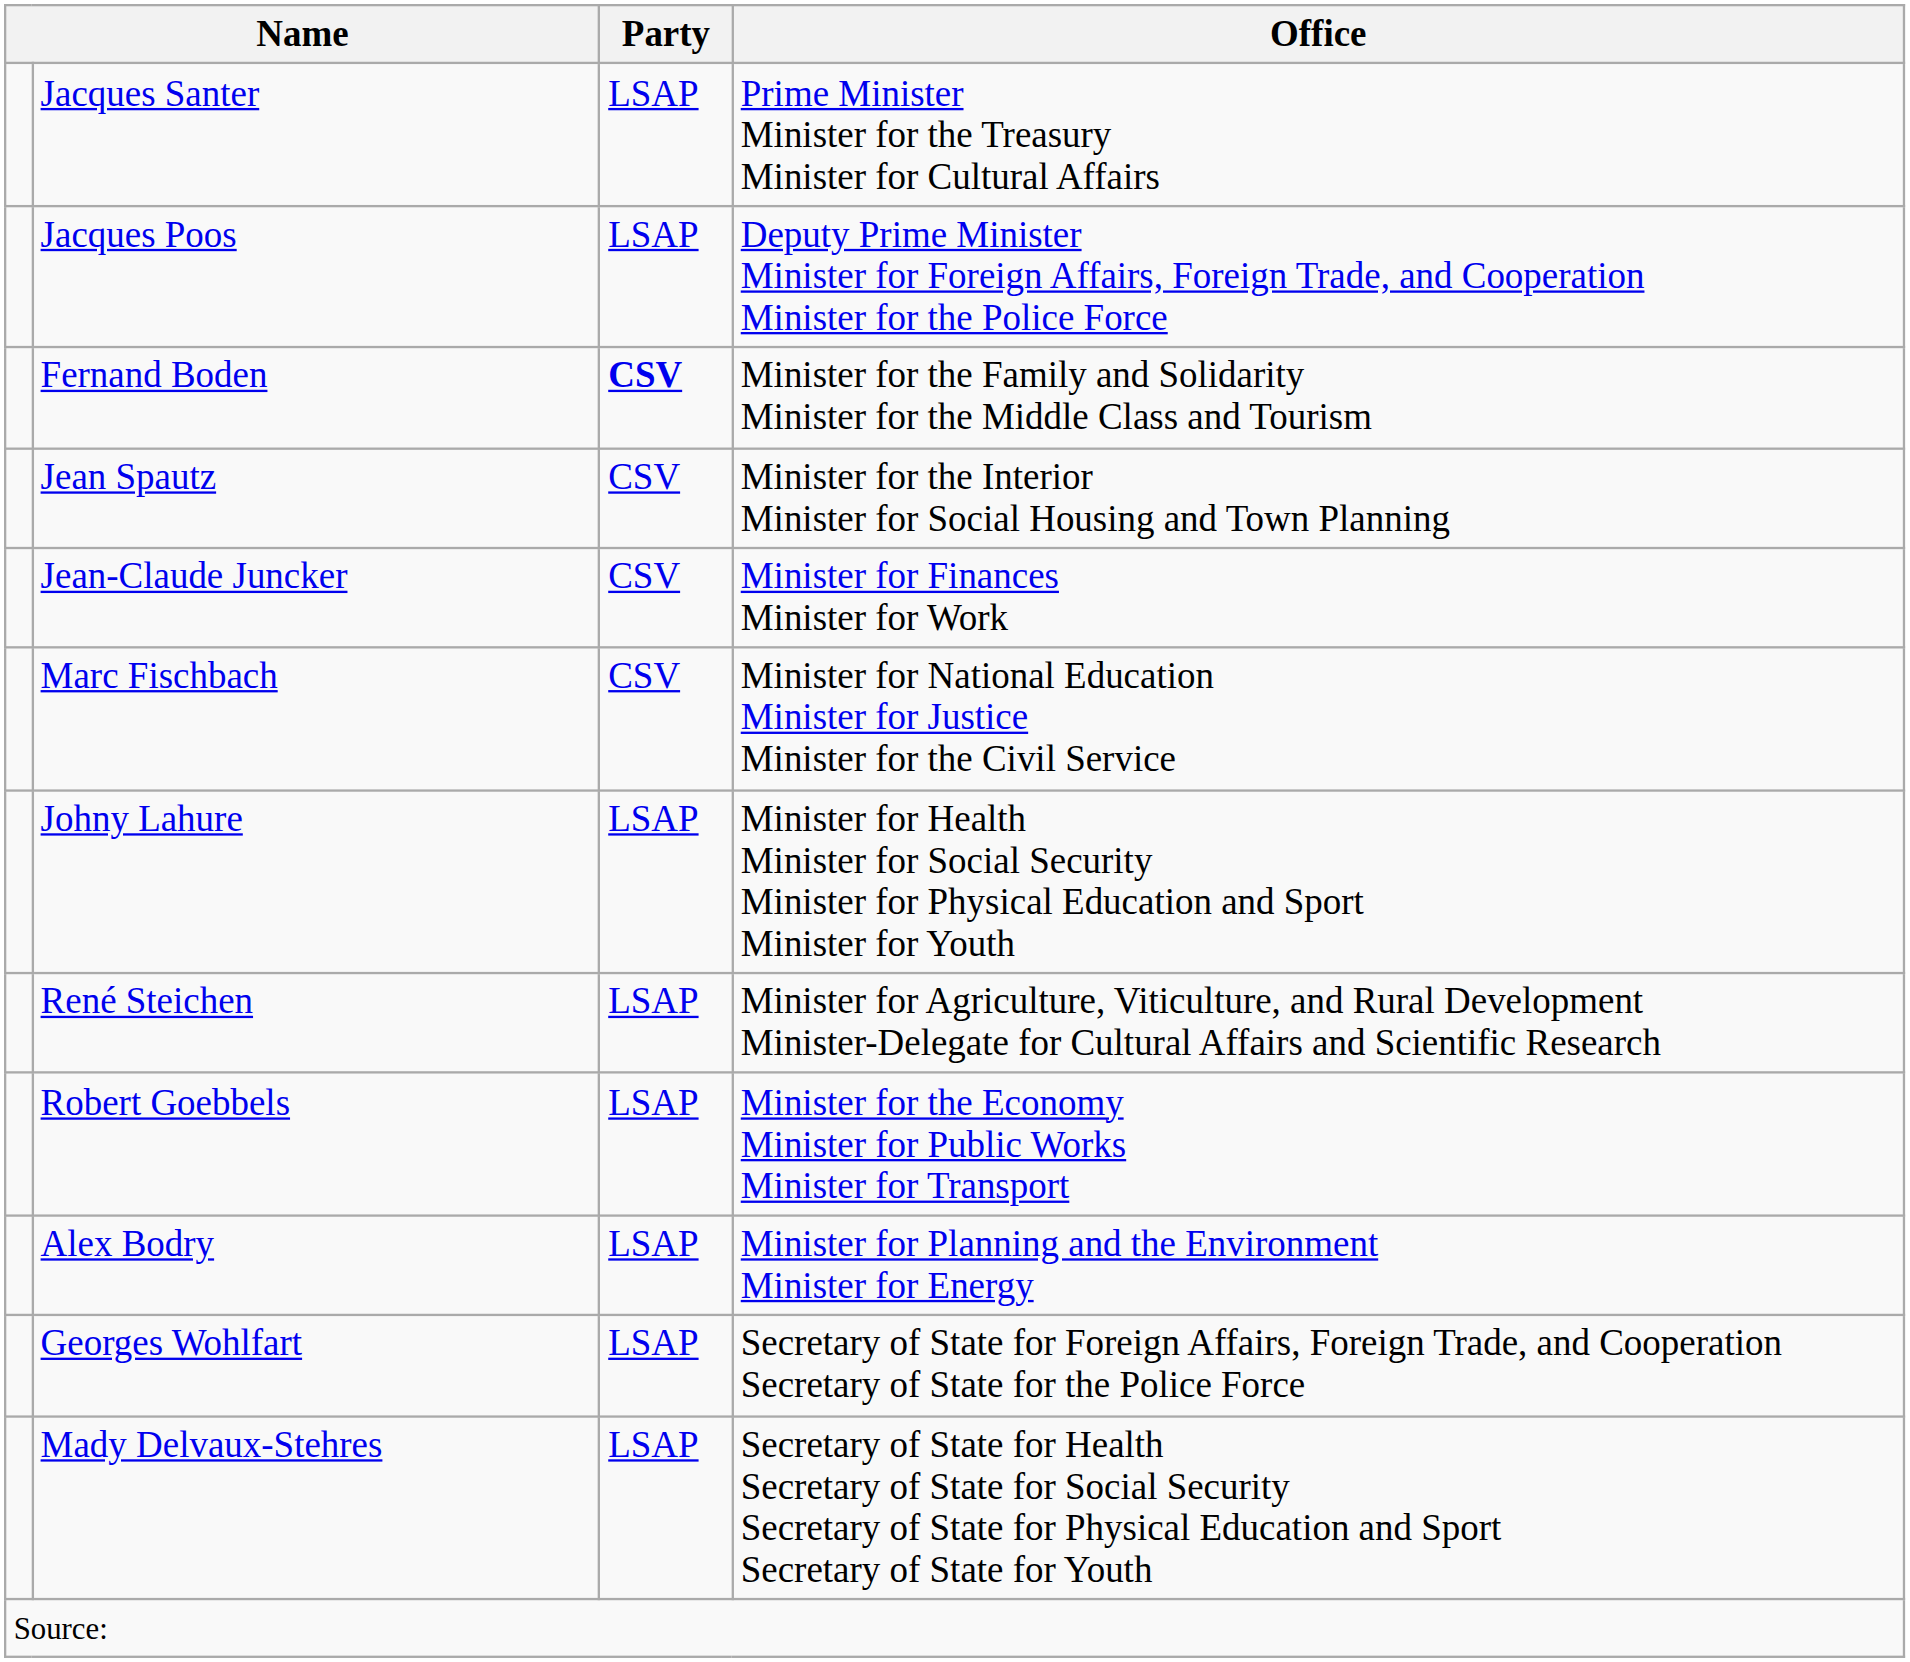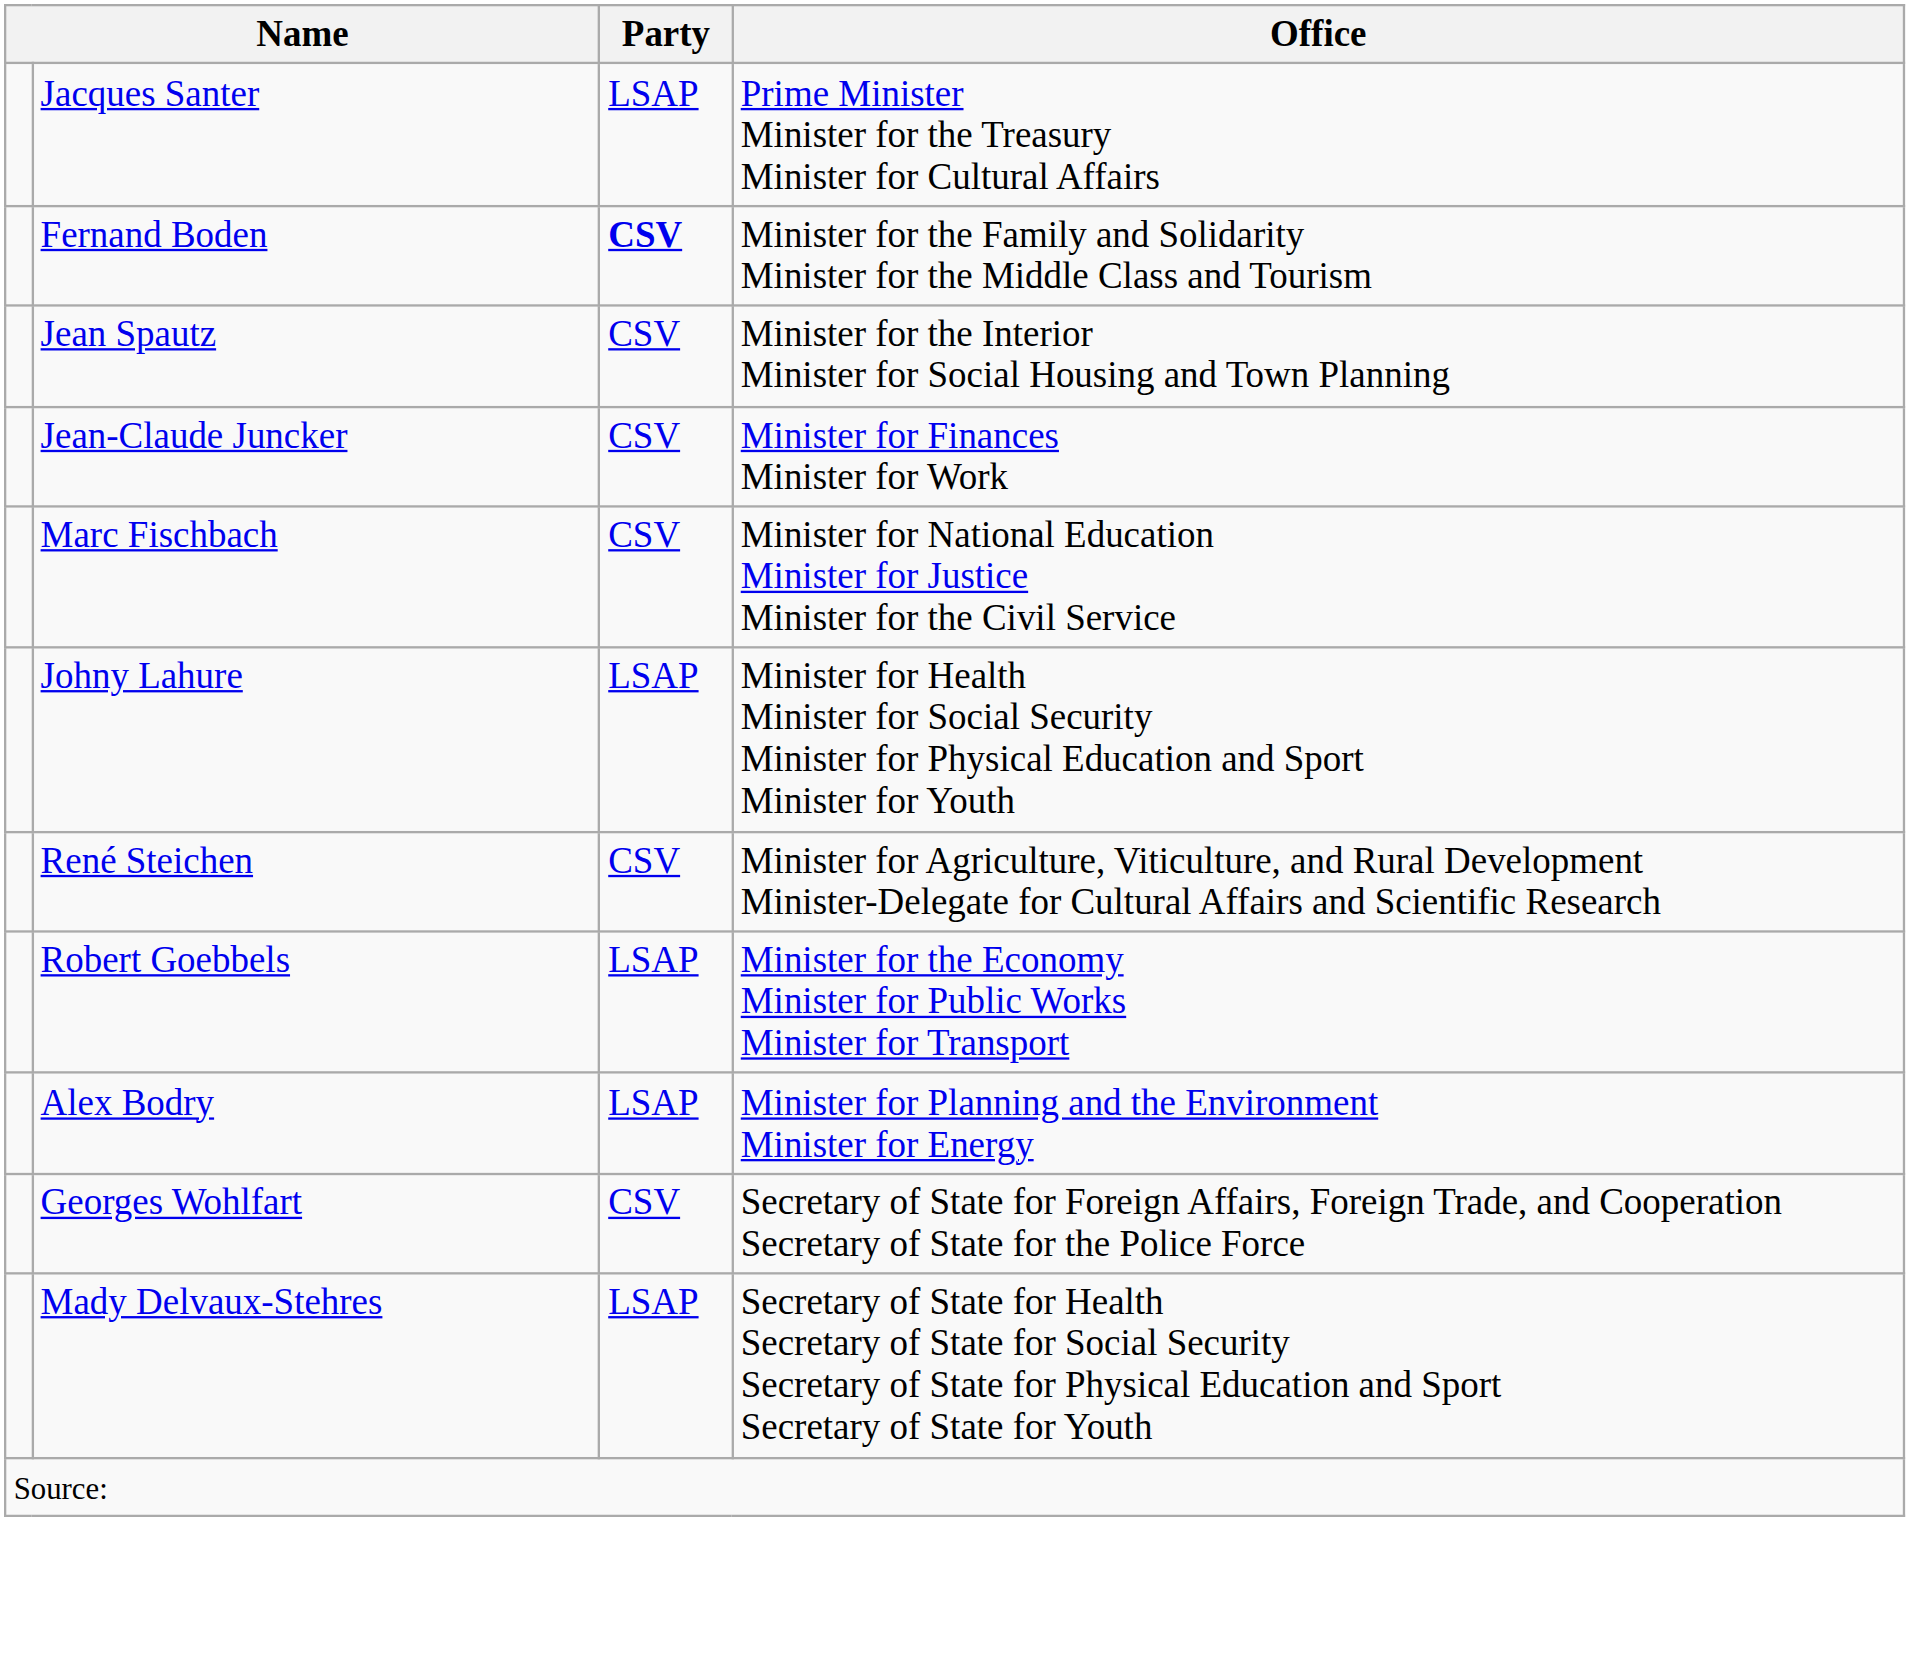- row: (139, 234)
(653, 1001) LSAP -> (644, 859) CSV
(653, 1343) LSAP -> (644, 1202) CSV
